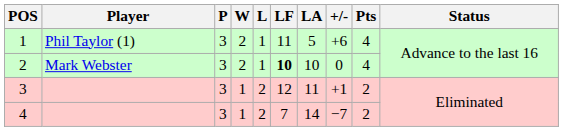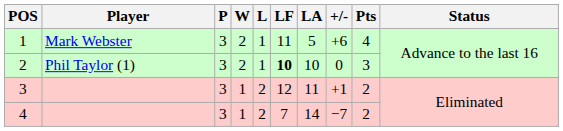(90, 41) Phil Taylor (1) -> (88, 41) Mark Webster
(88, 65) Mark Webster -> (90, 65) Phil Taylor (1)
(366, 65) 4 -> (366, 65) 3
